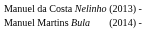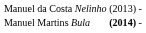(123, 22) normal -> (123, 22) bold
